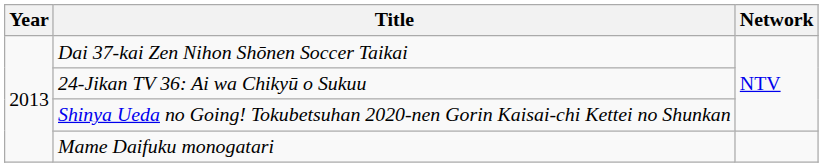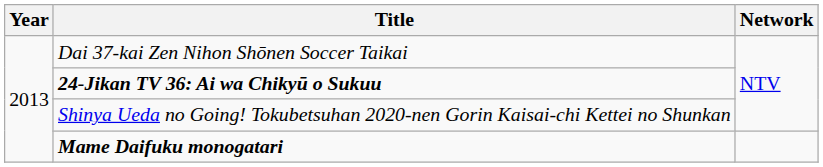(212, 83) normal -> (220, 83) bold
(166, 146) normal -> (170, 146) bold
